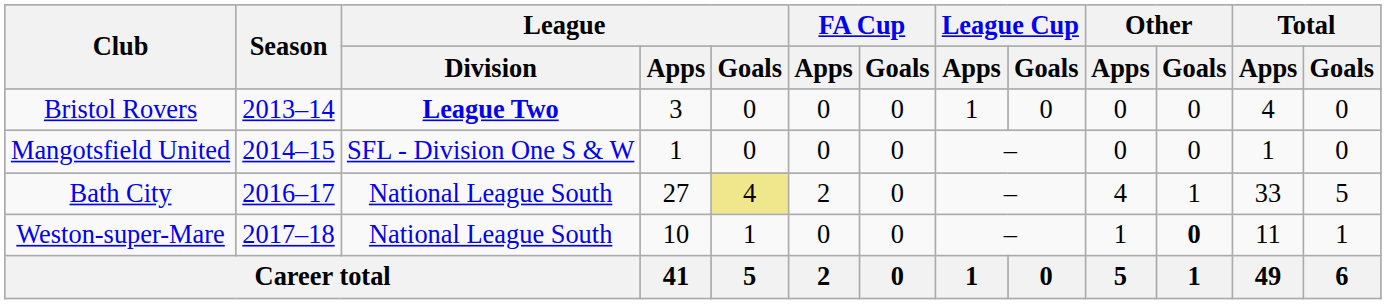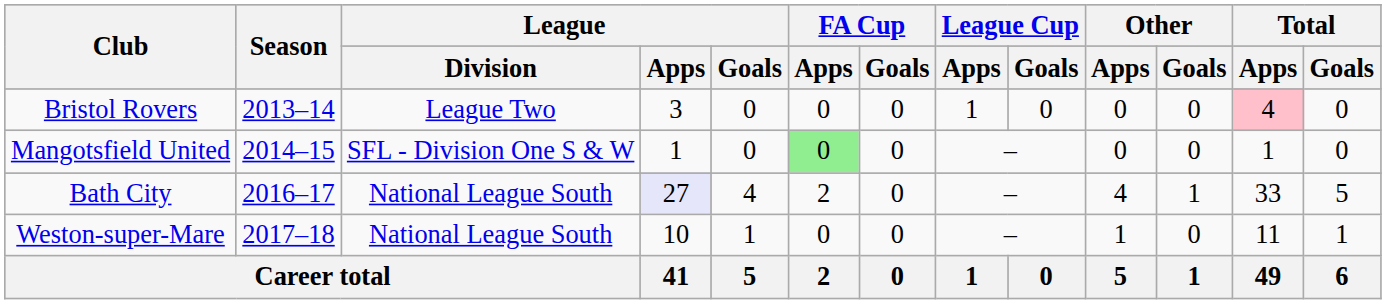(491, 109) bold -> (491, 109) normal
(1268, 109) no background -> (1268, 109) pink background
(823, 151) no background -> (823, 151) lightgreen background
(676, 192) no background -> (676, 192) lavender background
(750, 192) khaki background -> (750, 192) no background
(1194, 234) bold -> (1194, 234) normal
